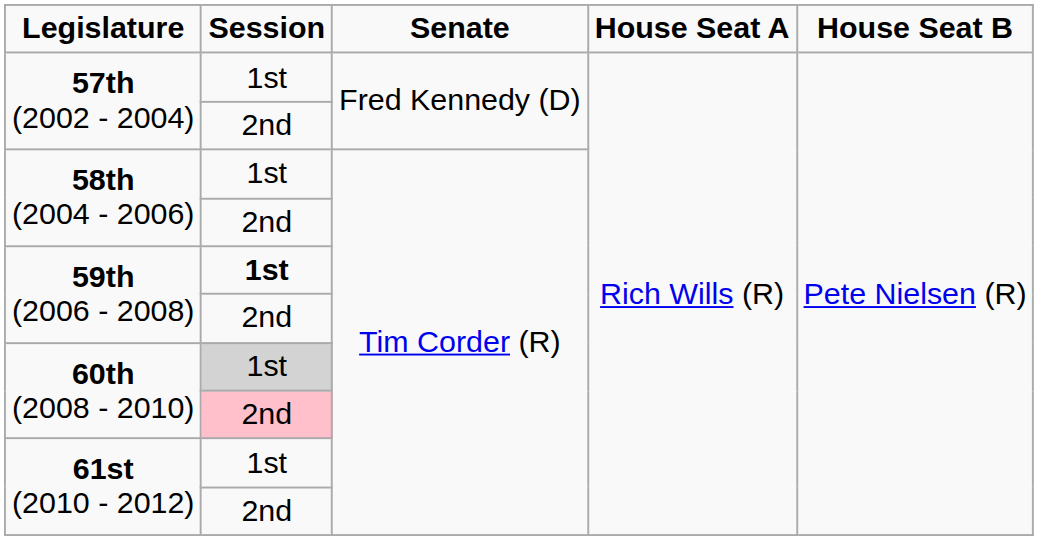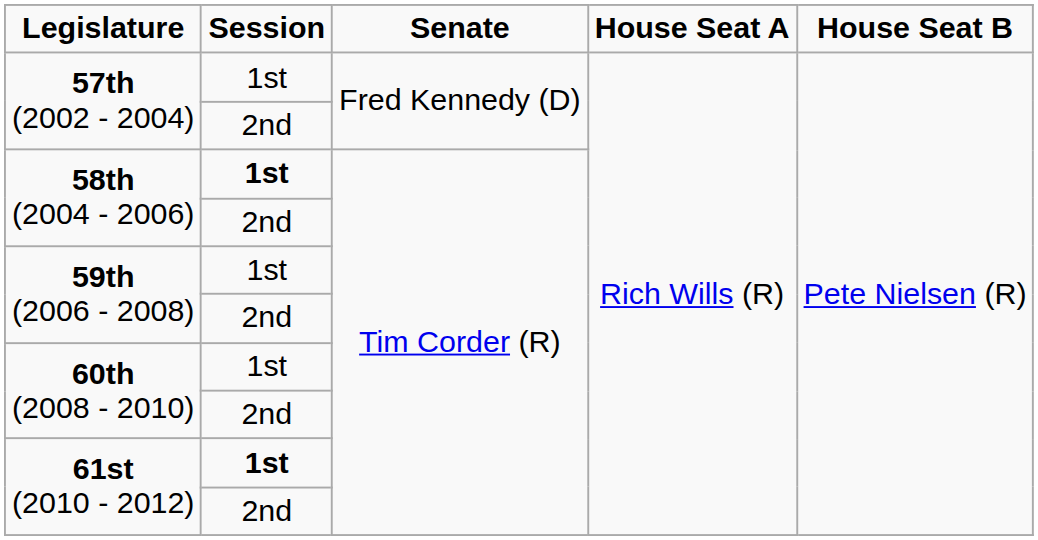(267, 173) normal -> (267, 173) bold
(267, 269) bold -> (267, 269) normal
(267, 366) lightgrey background -> (267, 366) no background
(267, 414) pink background -> (267, 414) no background
(267, 462) normal -> (267, 462) bold
